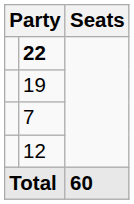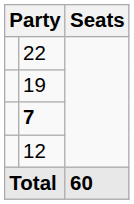(34, 53) bold -> (34, 53) normal
(29, 118) normal -> (29, 118) bold
